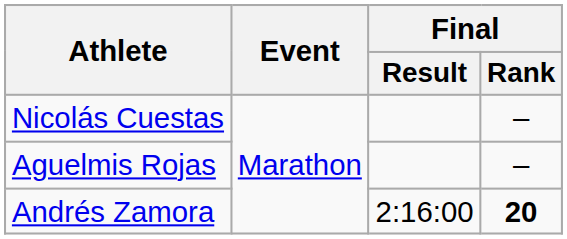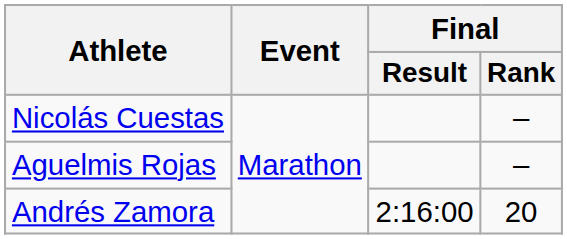(521, 212) bold -> (521, 212) normal
